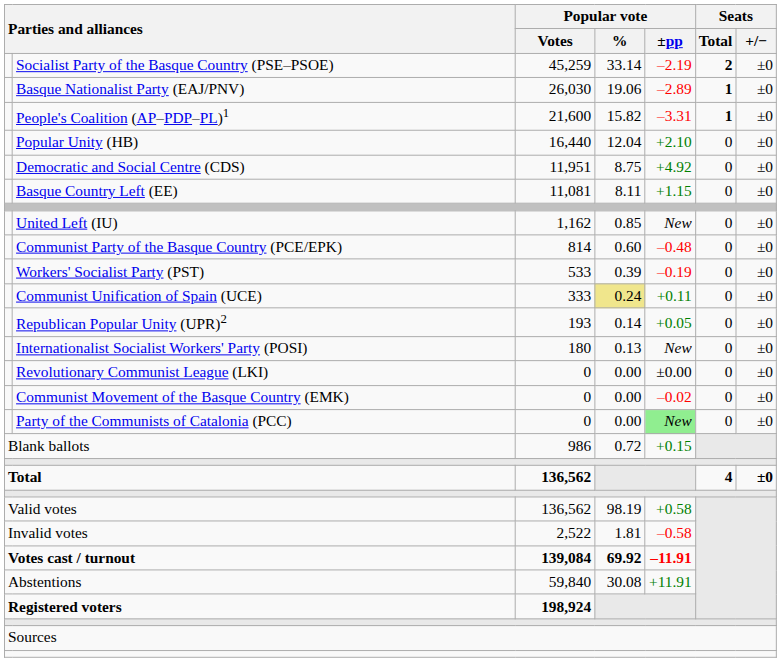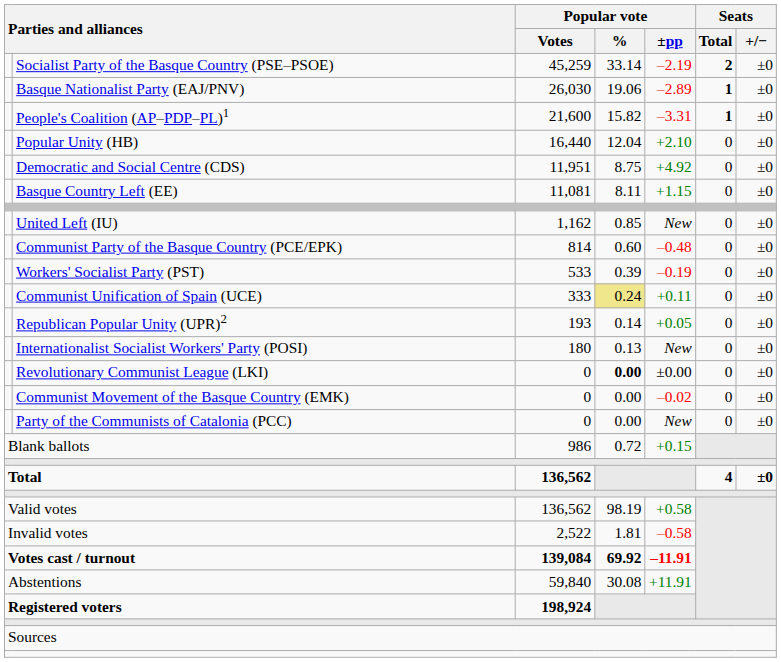(628, 373) normal -> (628, 373) bold
(678, 421) lightgreen background -> (678, 421) no background
